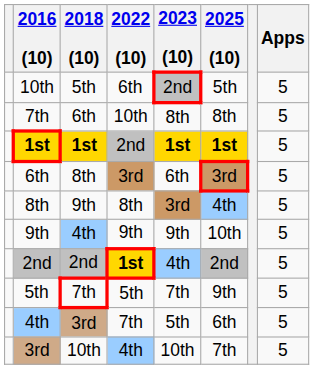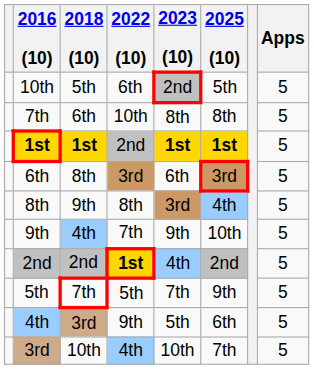(131, 233) 9th -> (131, 233) 7th
(131, 322) 7th -> (131, 322) 9th
